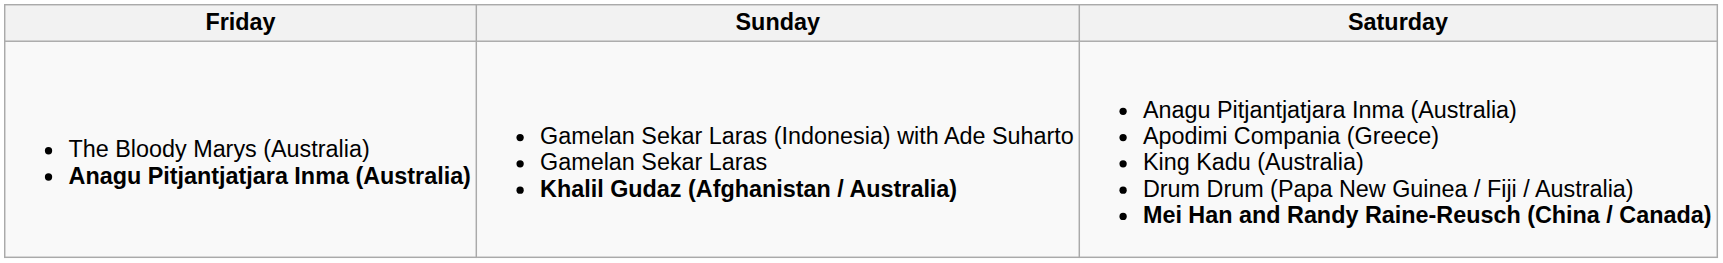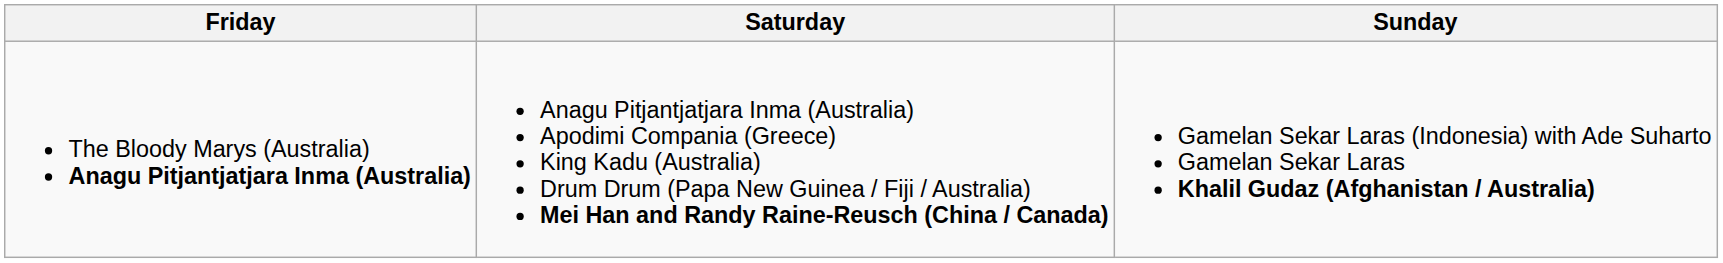columns swapped: (1398, 23) <-> (778, 23)
